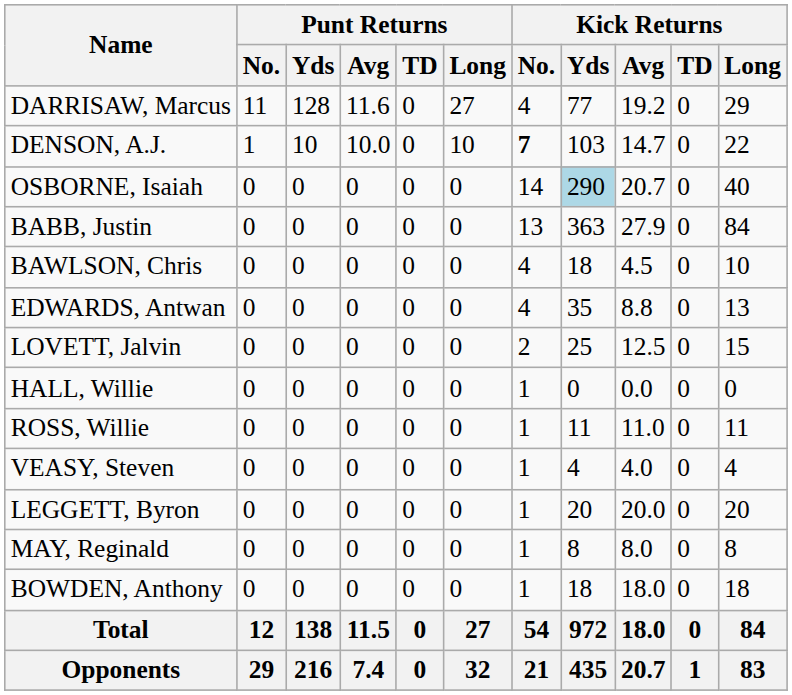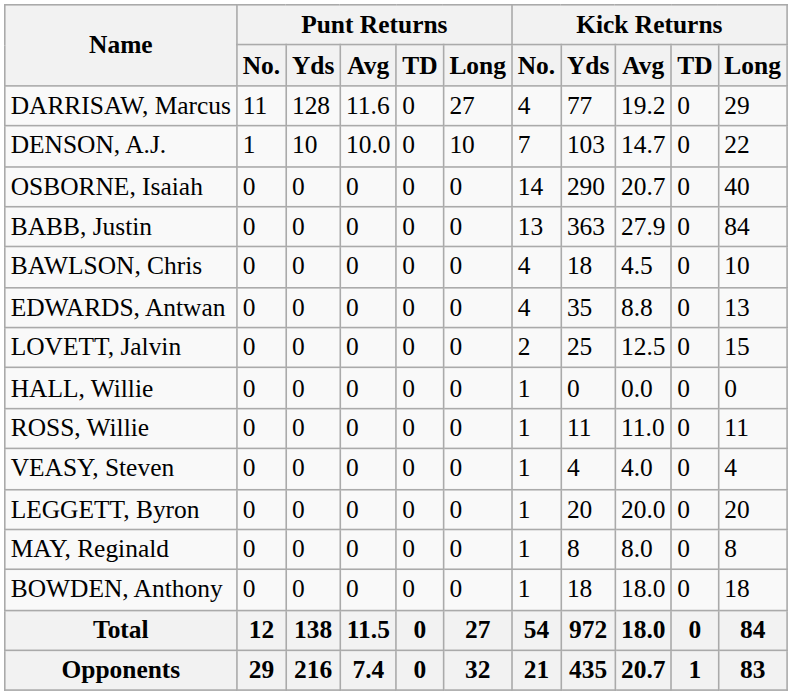(524, 145) bold -> (524, 145) normal
(586, 186) lightblue background -> (586, 186) no background
